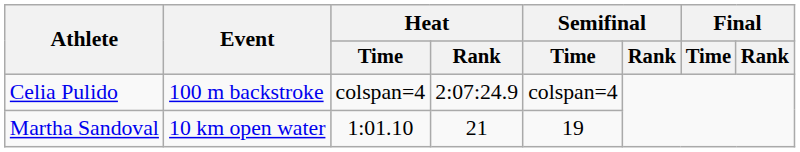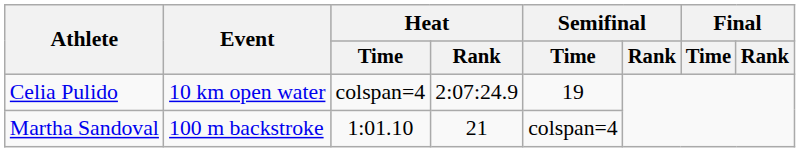(246, 92) 100 m backstroke -> (247, 92) 10 km open water
(573, 92) colspan=4 -> (573, 92) 19
(247, 128) 10 km open water -> (246, 128) 100 m backstroke
(573, 128) 19 -> (573, 128) colspan=4
